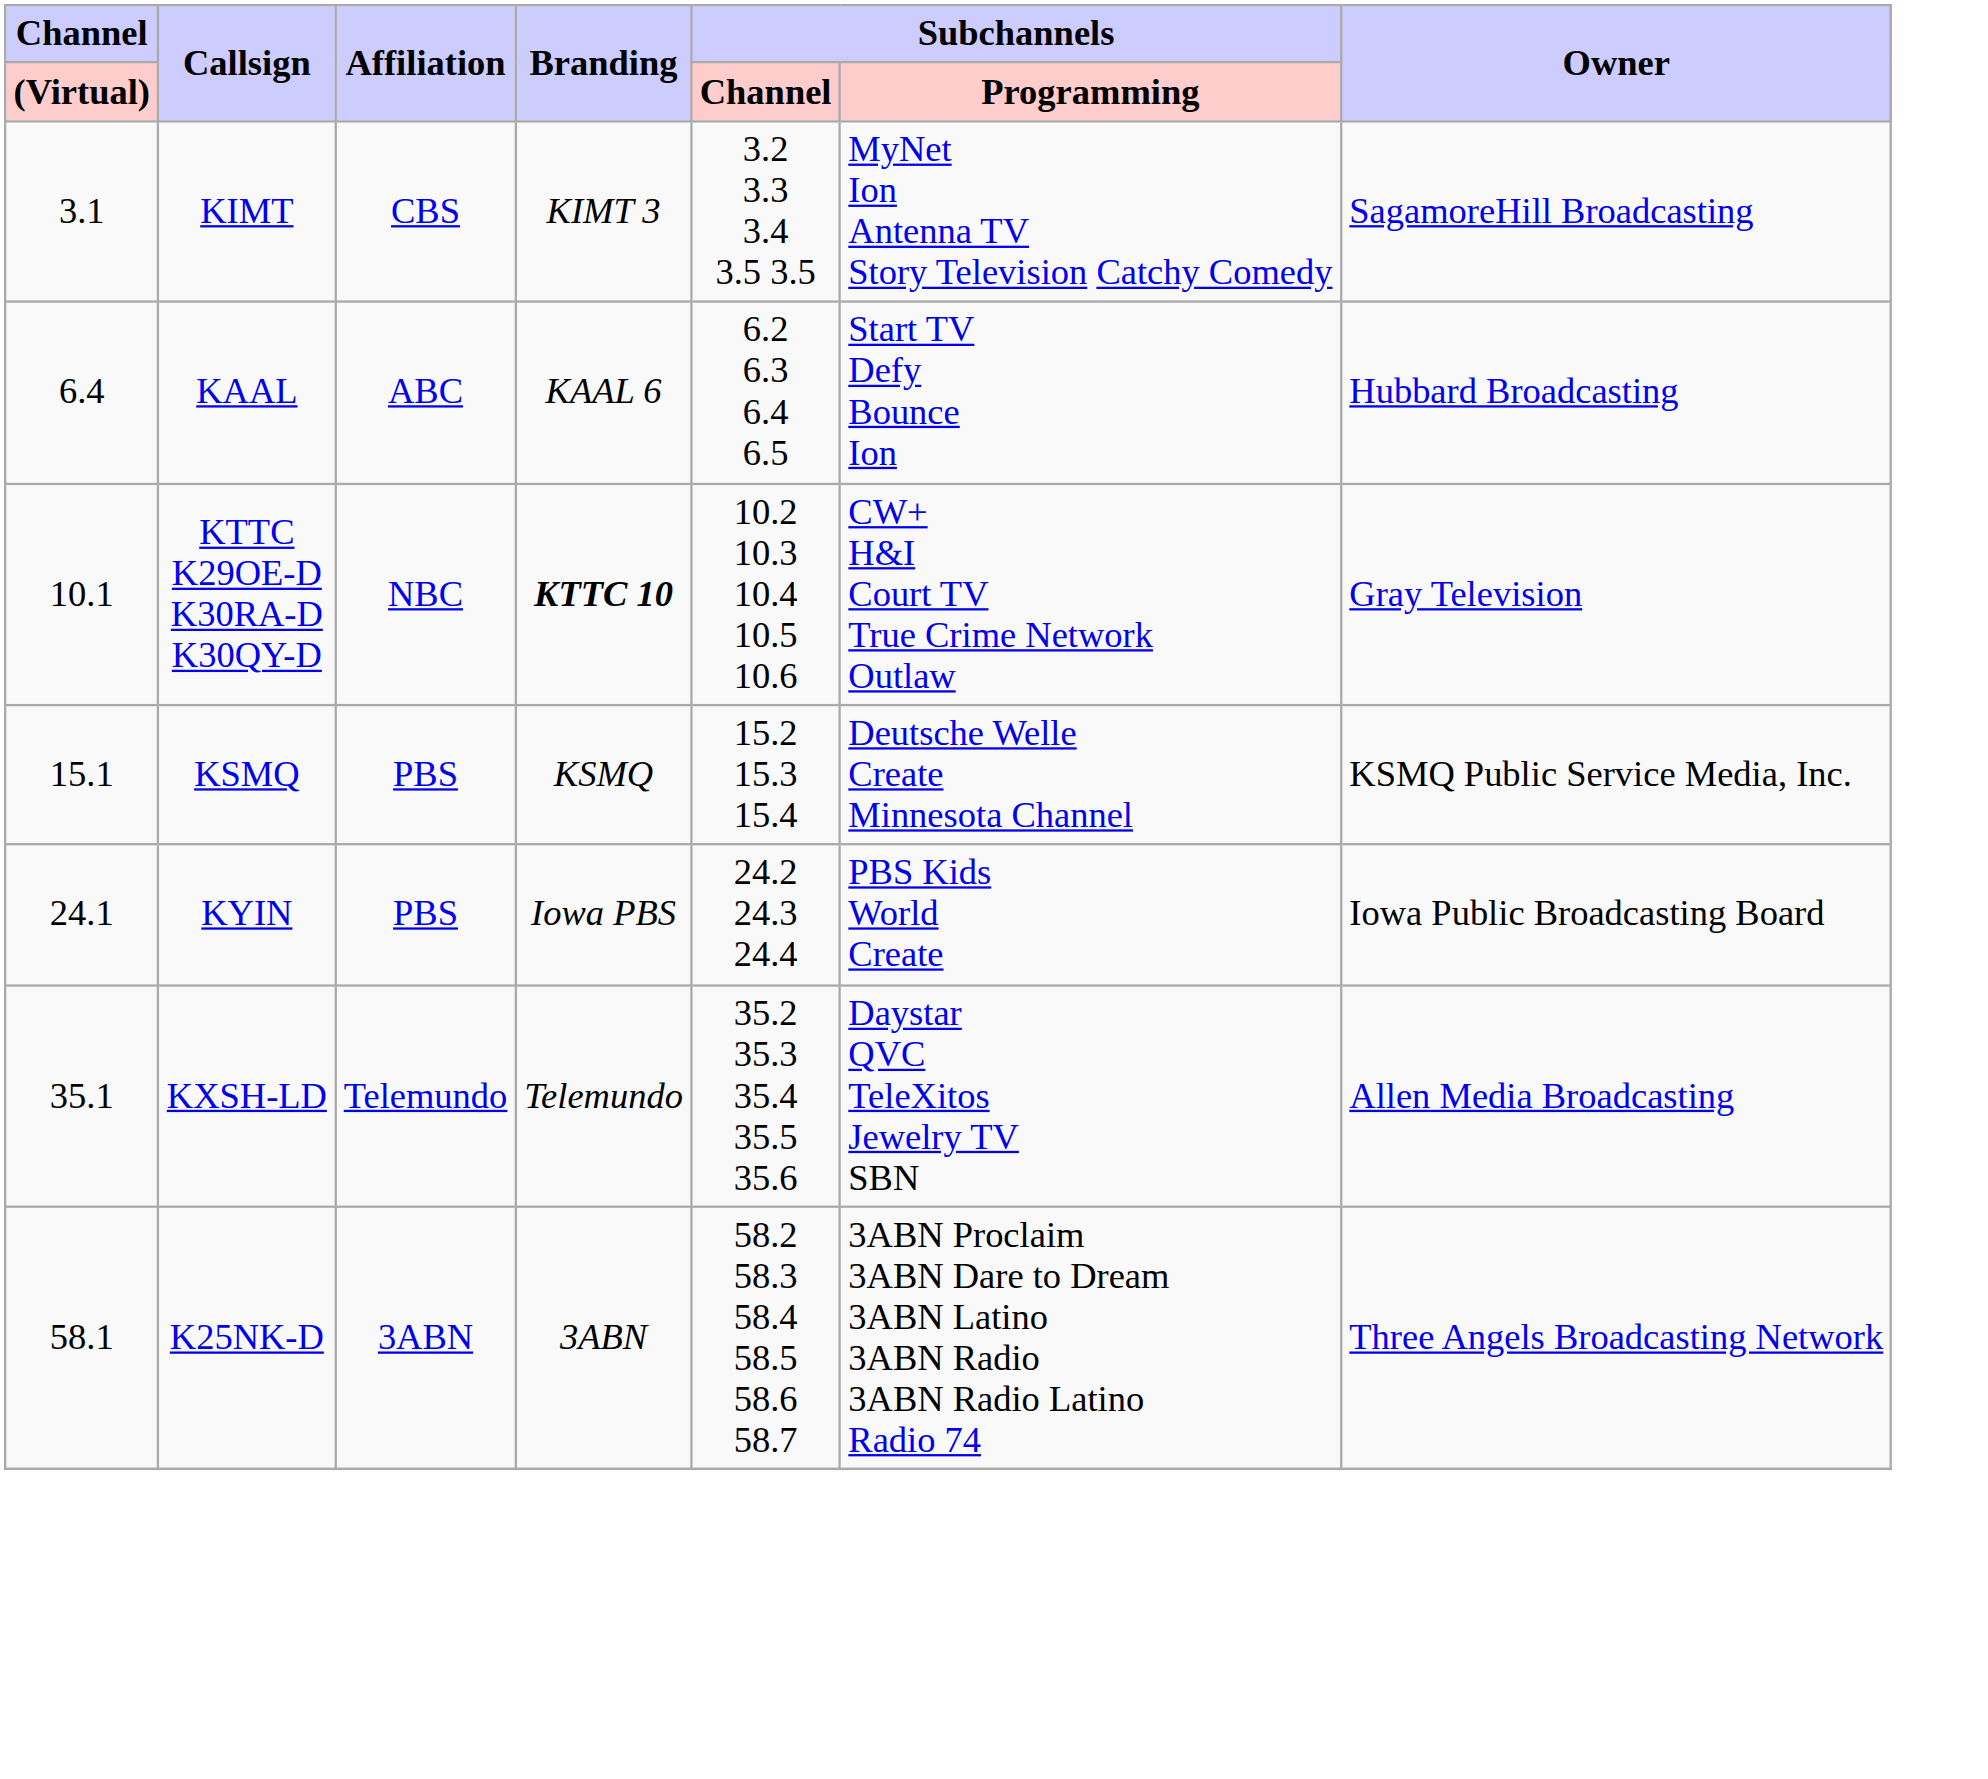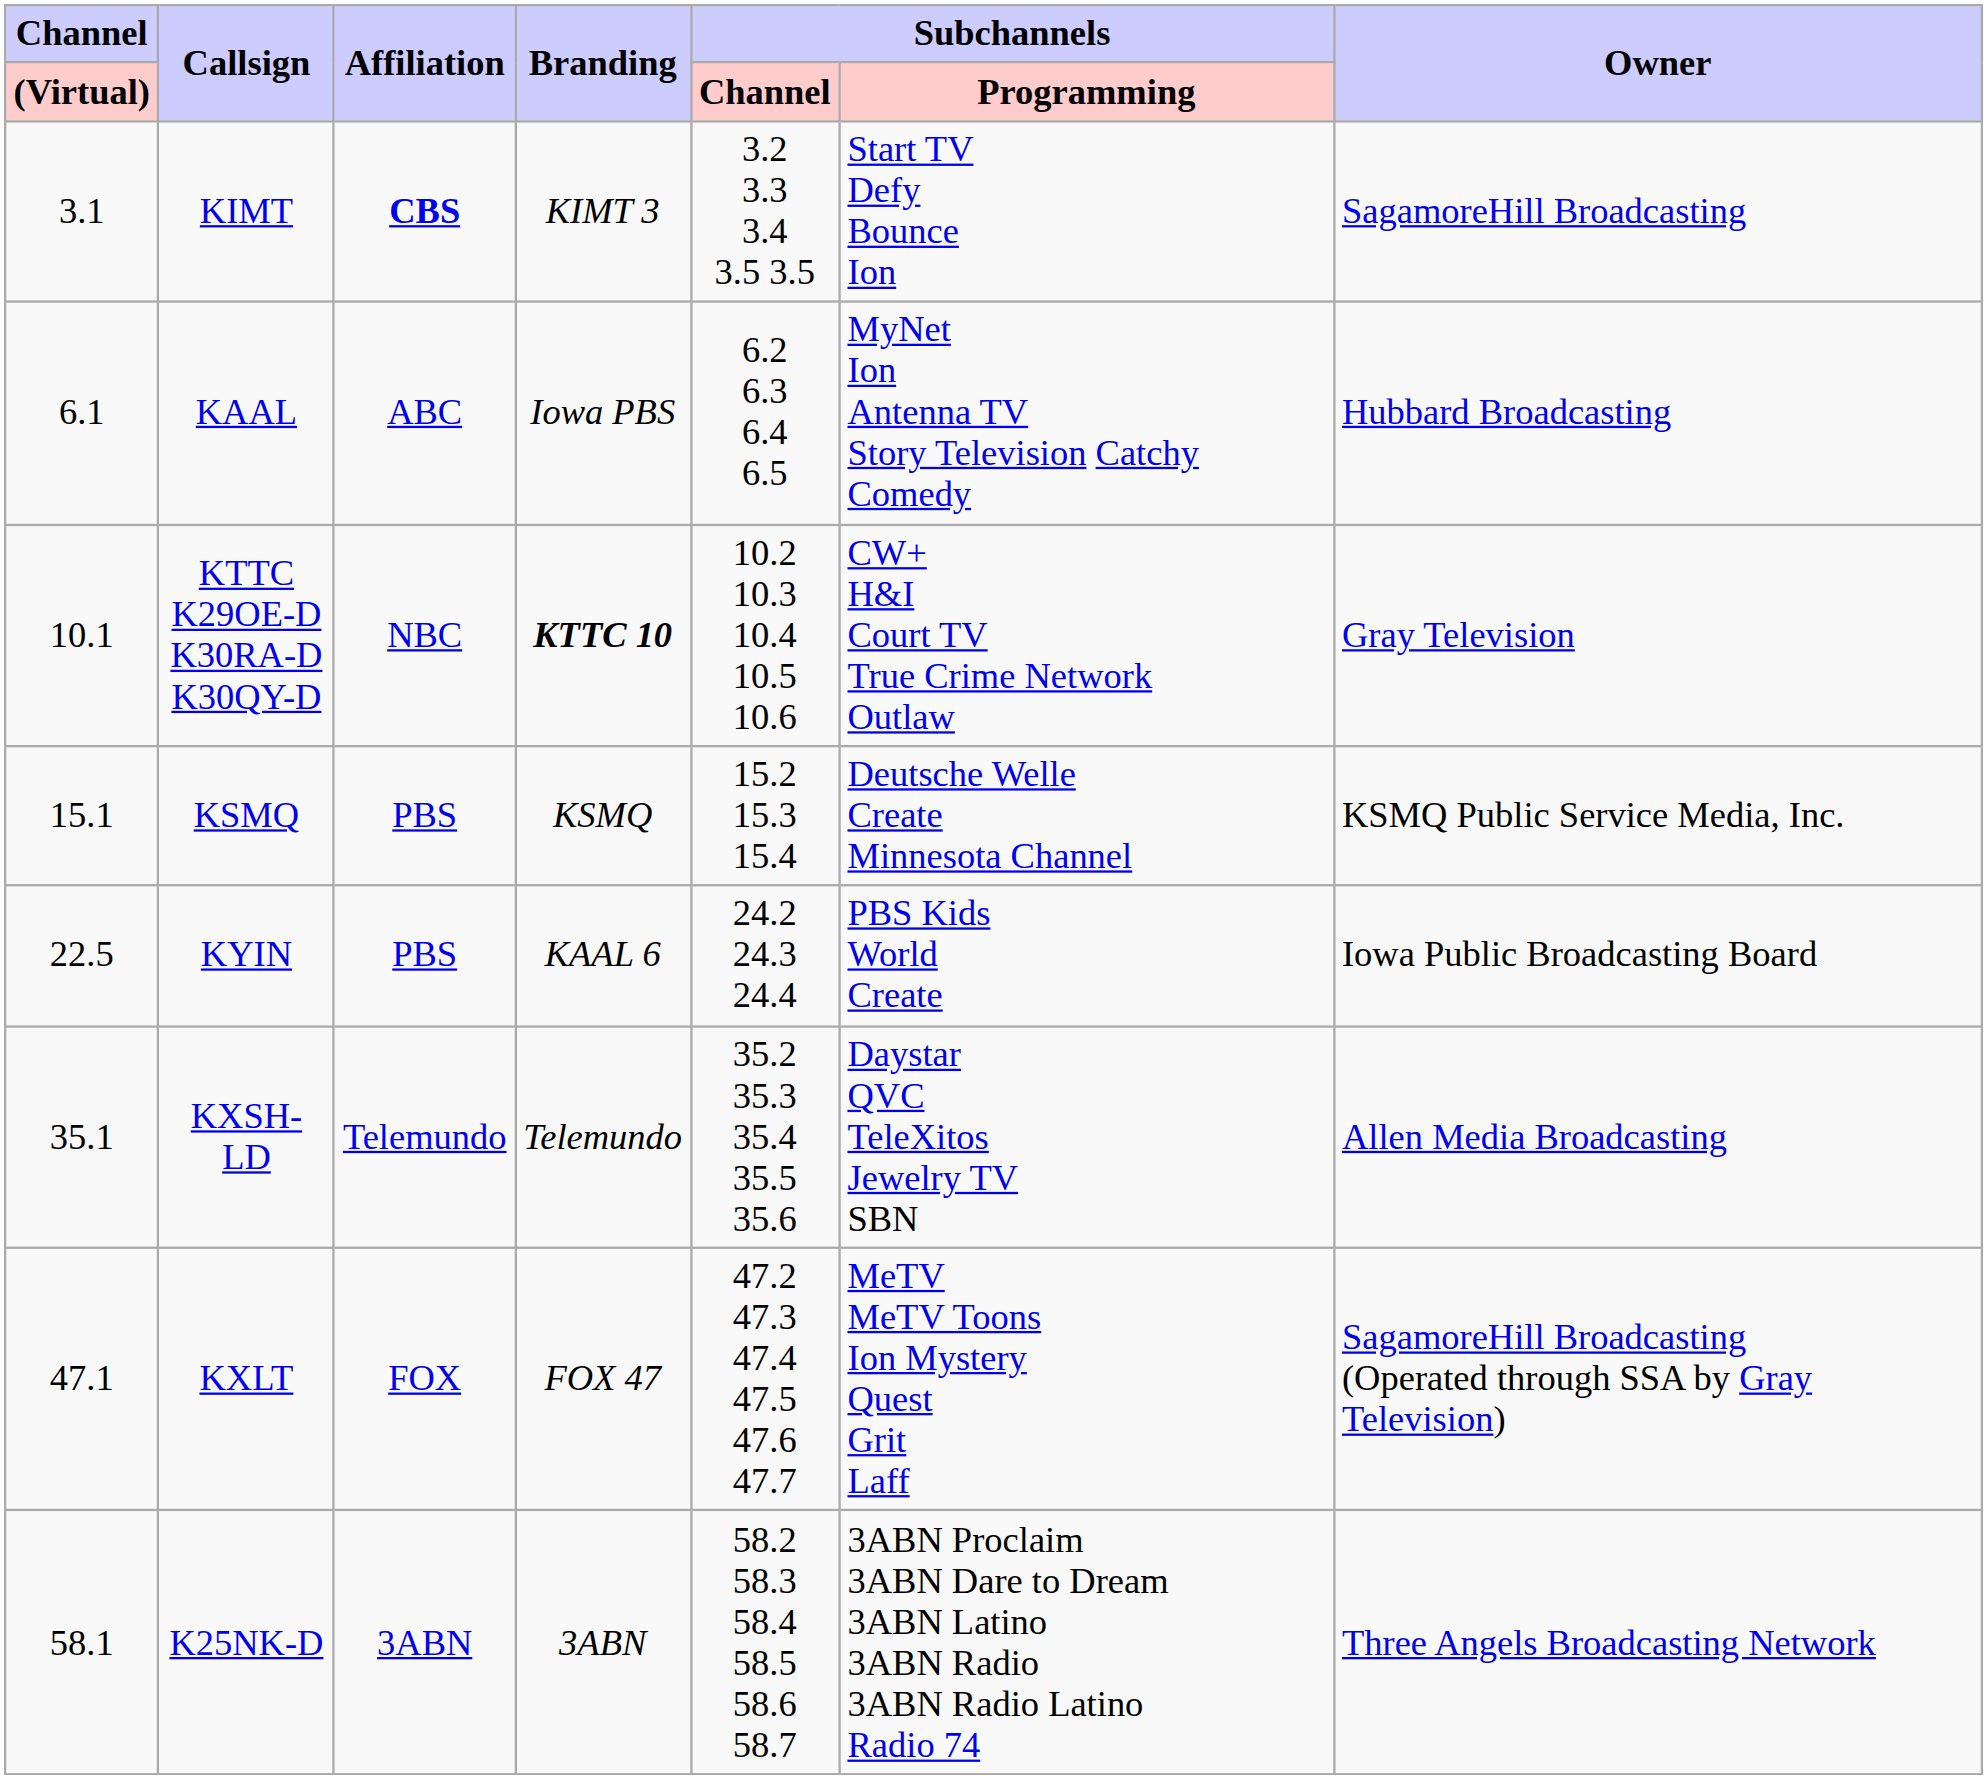(426, 210) normal -> (425, 210) bold
(1090, 210) MyNet Ion Antenna TV Story Television Catchy Comedy -> (910, 210) Start TV Defy Bounce Ion
(82, 391) 6.4 -> (82, 412) 6.1
(604, 391) KAAL 6 -> (603, 412) Iowa PBS
(911, 391) Start TV Defy Bounce Ion -> (1023, 412) MyNet Ion Antenna TV Story Television Catchy Comedy
(82, 914) 24.1 -> (82, 955) 22.5
(604, 914) Iowa PBS -> (603, 955) KAAL 6
+ row: (246, 1378)
